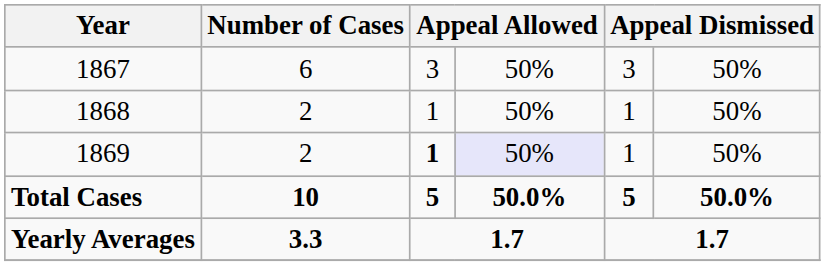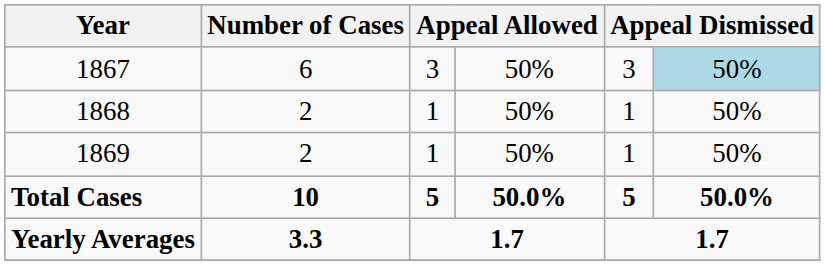(737, 68) no background -> (737, 68) lightblue background
(432, 153) bold -> (432, 153) normal
(529, 153) lavender background -> (529, 153) no background
